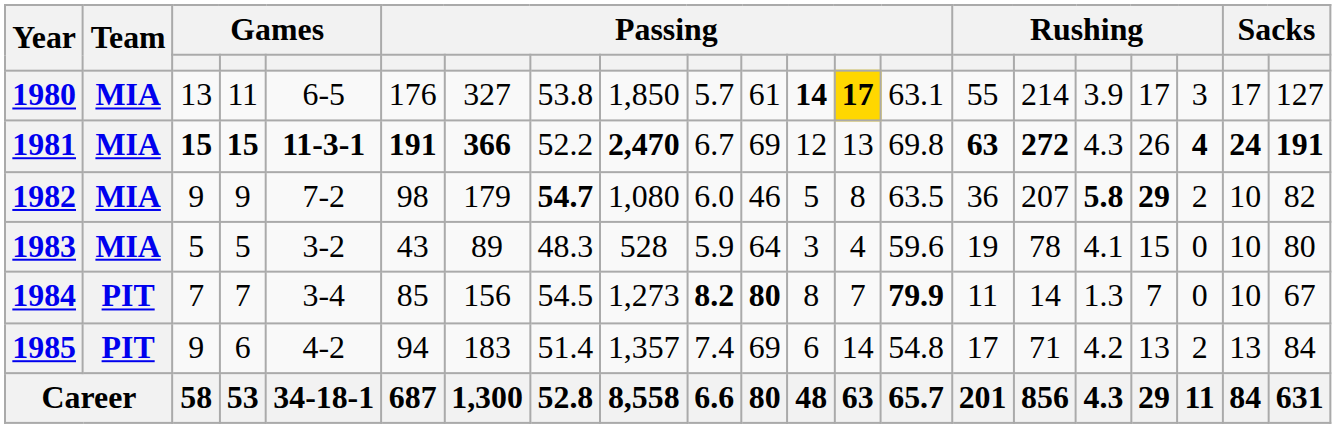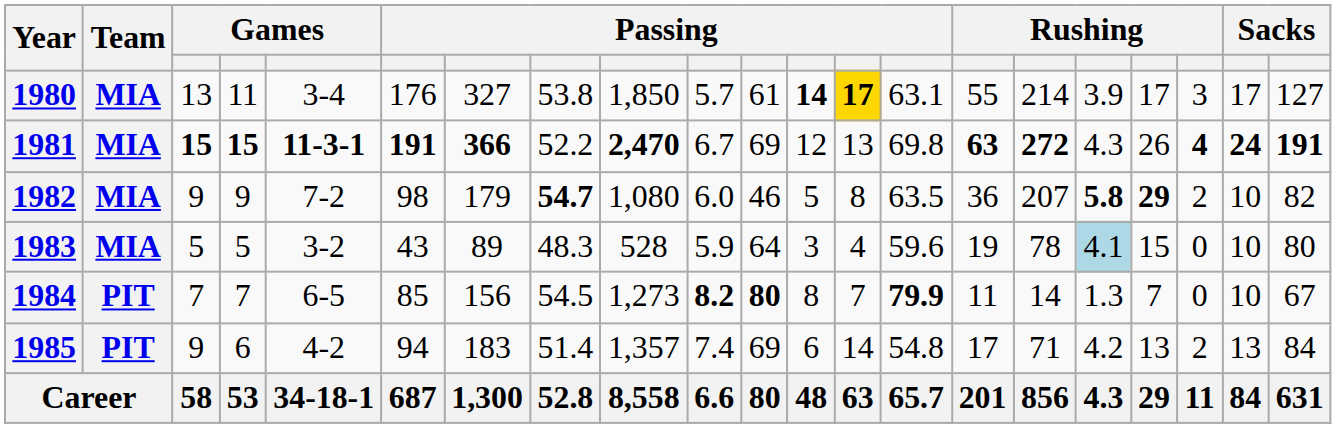(324, 94) 6-5 -> (324, 94) 3-4
(1103, 246) no background -> (1103, 246) lightblue background
(324, 296) 3-4 -> (324, 296) 6-5
